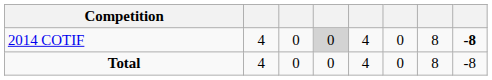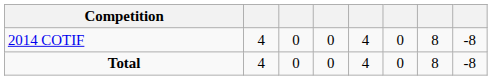(331, 39) lightgrey background -> (331, 39) no background
(470, 39) bold -> (470, 39) normal
